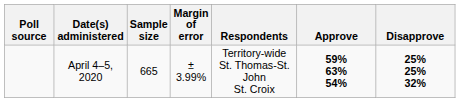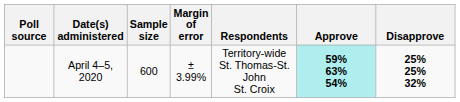(149, 71) 665 -> (149, 71) 600
(336, 71) no background -> (336, 71) paleturquoise background
